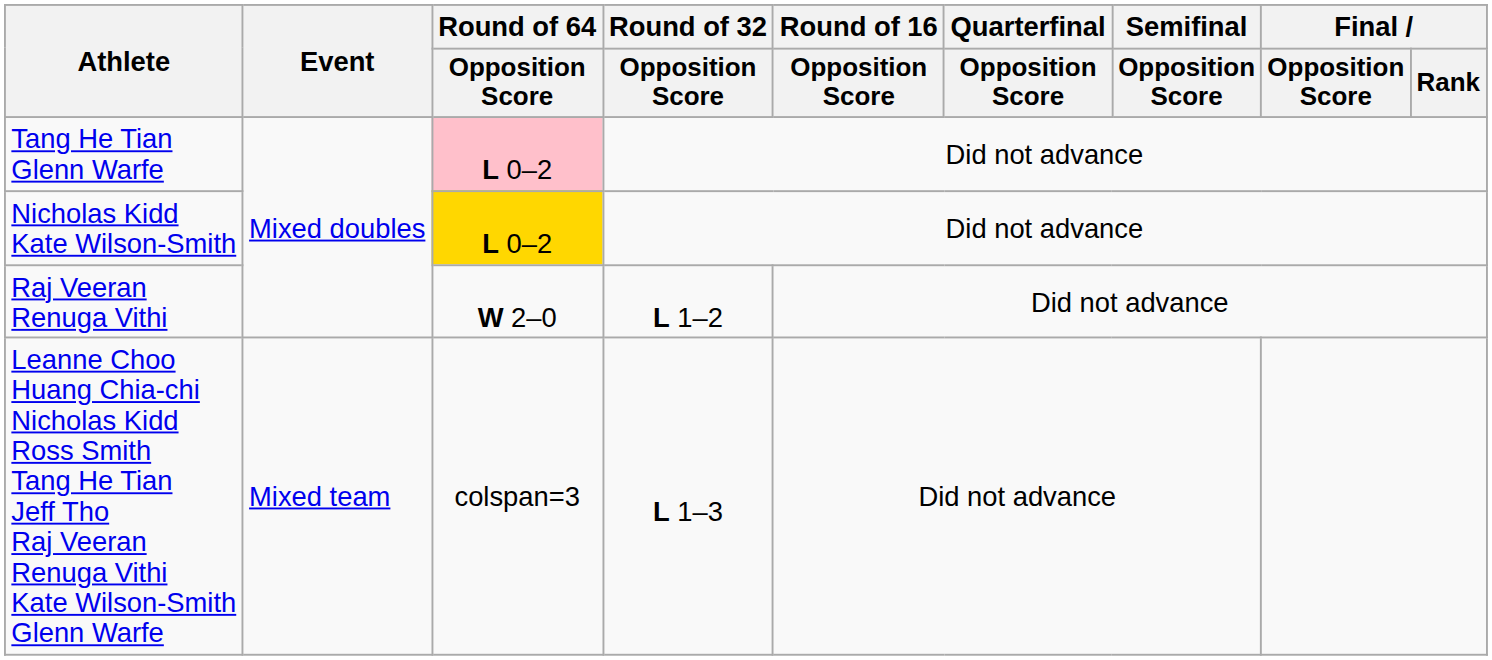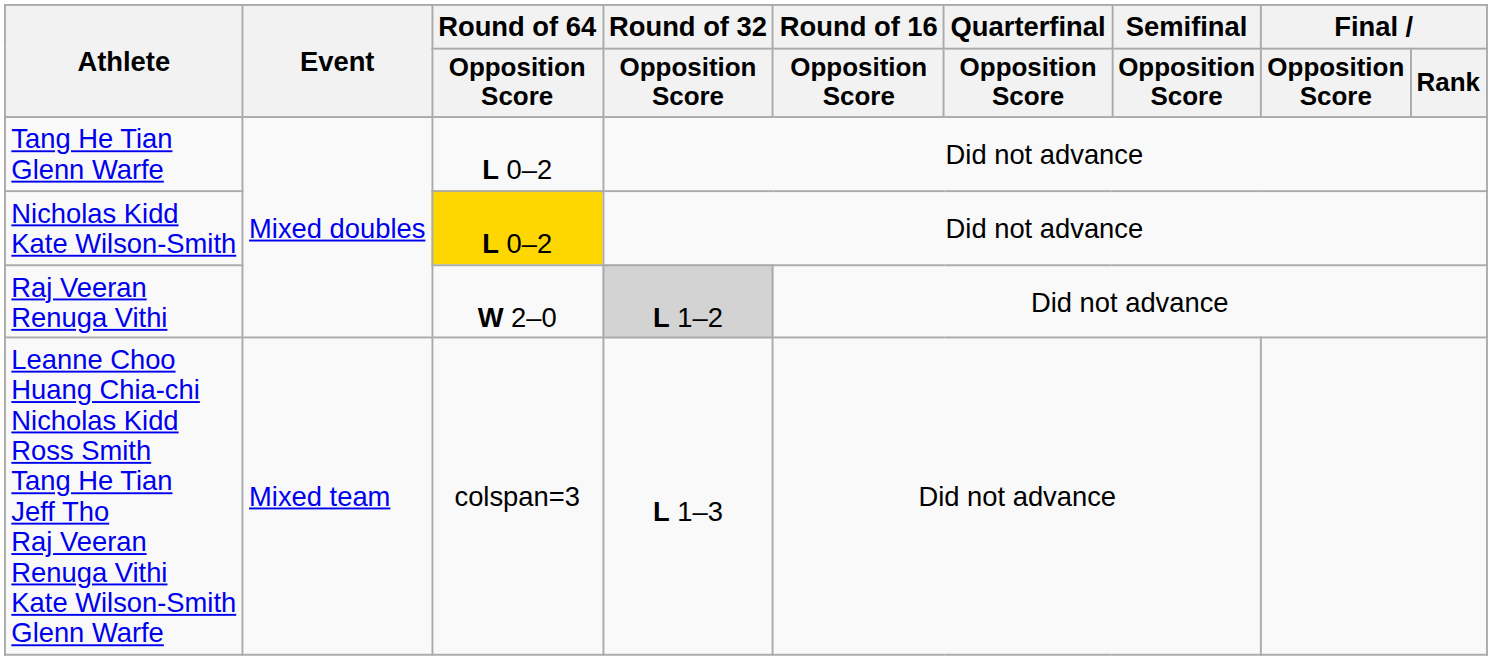(517, 170) pink background -> (517, 170) no background
(688, 317) no background -> (688, 317) lightgrey background
